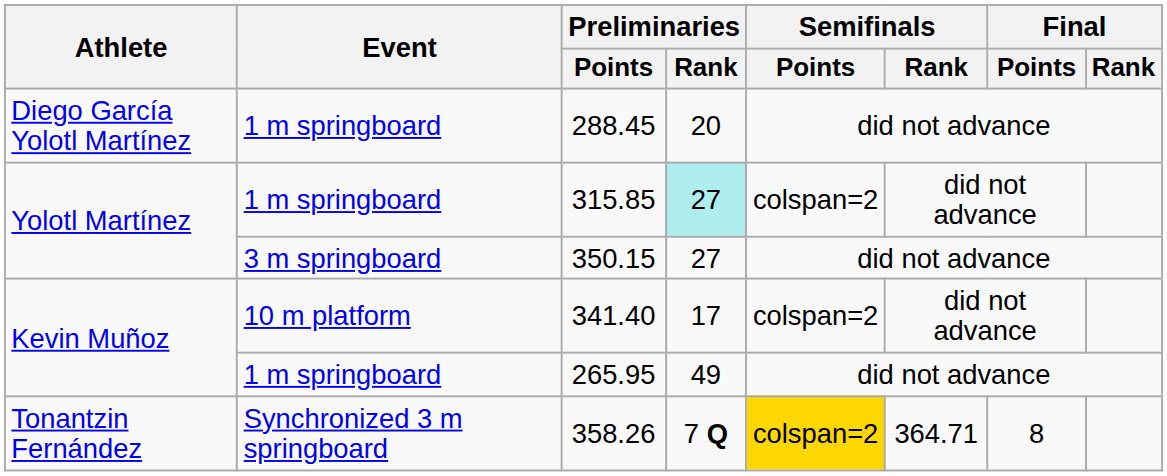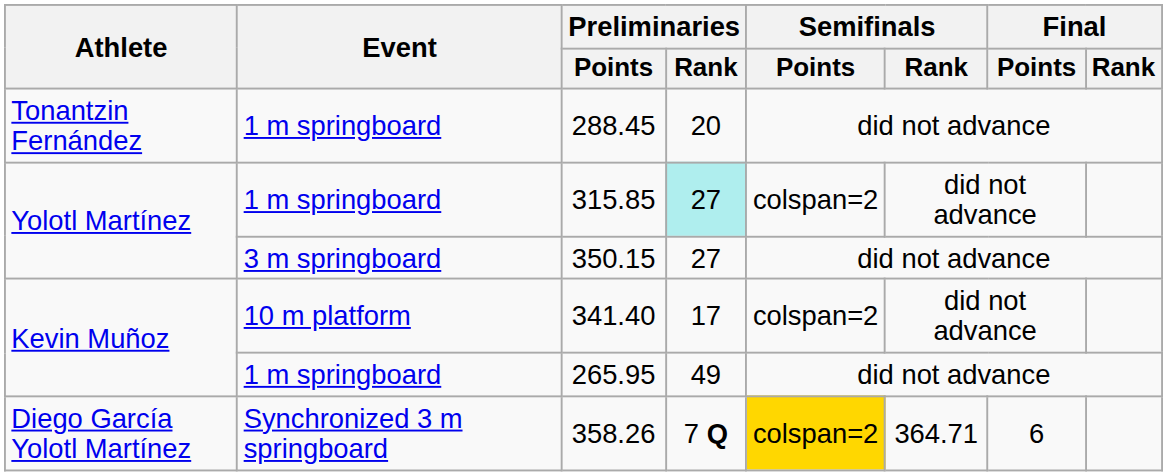(101, 126) Diego García Yolotl Martínez -> (77, 126) Tonantzin Fernández
(77, 433) Tonantzin Fernández -> (101, 433) Diego García Yolotl Martínez
(1037, 433) 8 -> (1037, 433) 6
